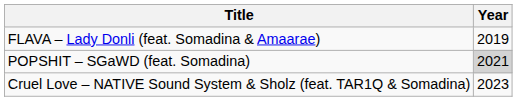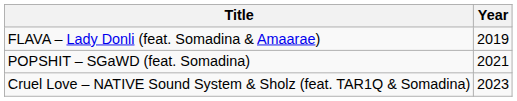(493, 61) lightgrey background -> (493, 61) no background
